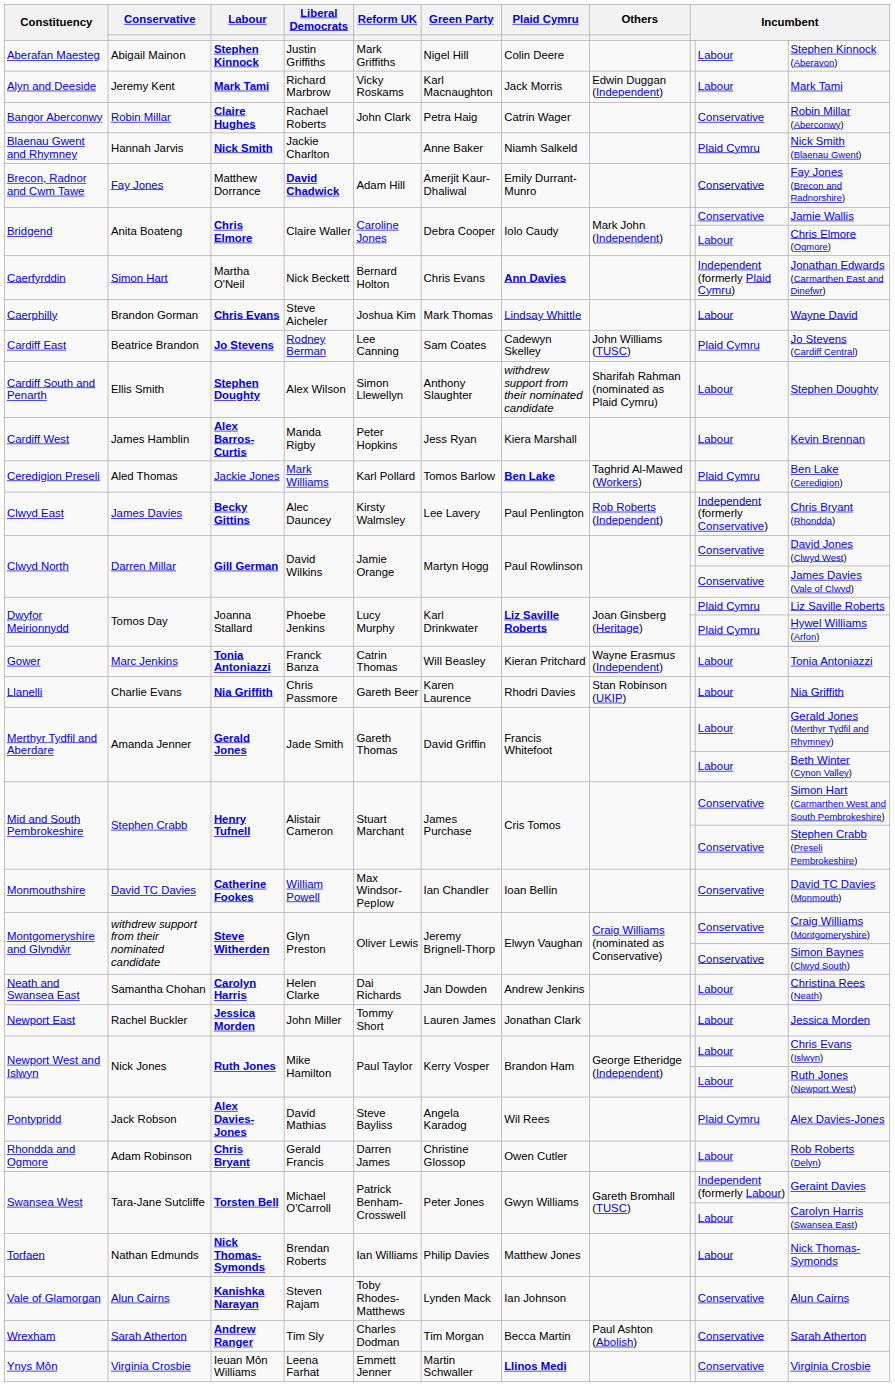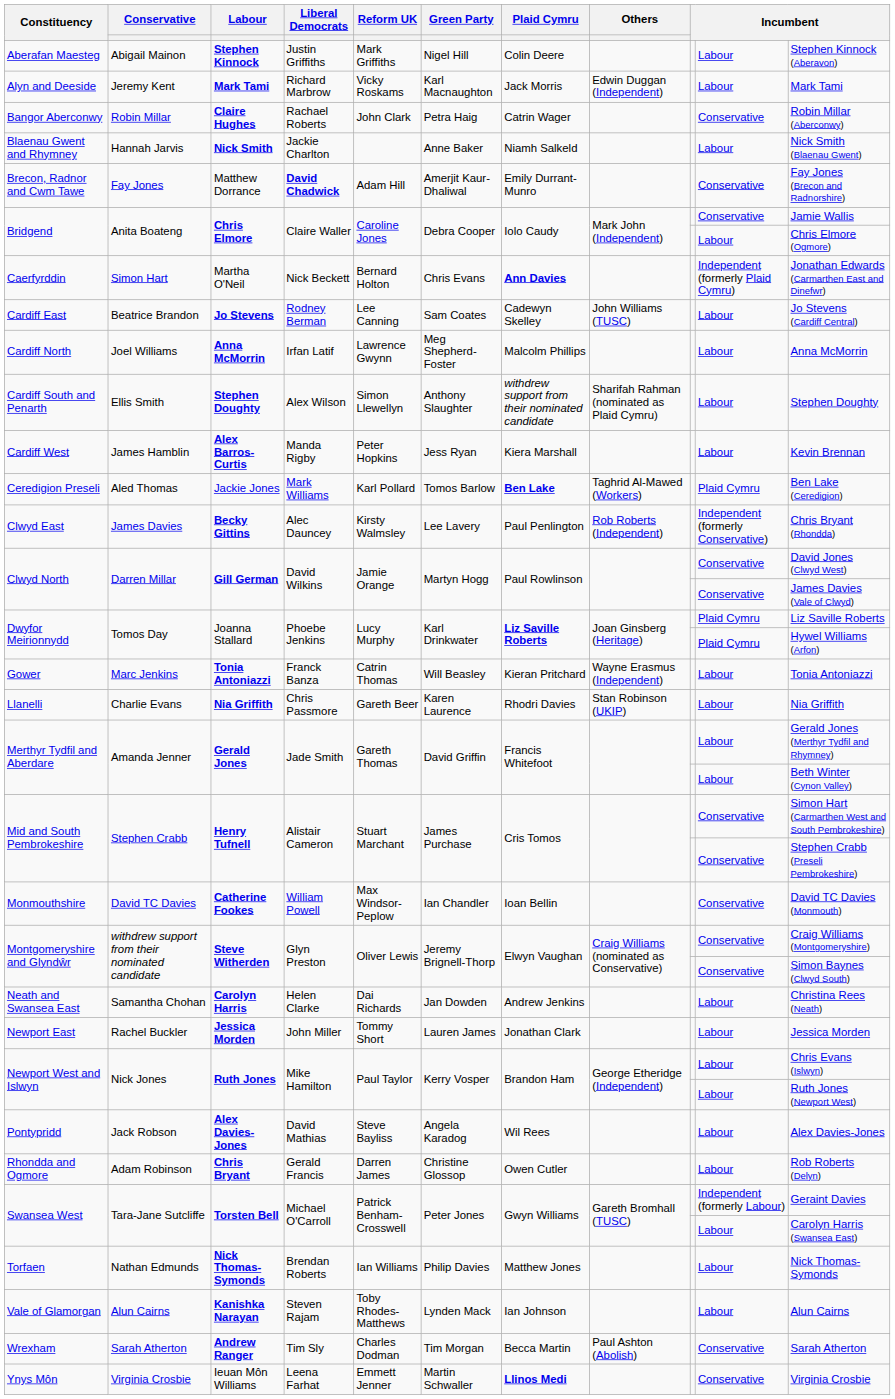(729, 148) Plaid Cymru -> (716, 148) Labour
- row: (32, 315)
(729, 345) Plaid Cymru -> (716, 315) Labour
+ row: (39, 352)
(729, 1119) Plaid Cymru -> (716, 1132) Labour
(731, 1298) Conservative -> (716, 1311) Labour
